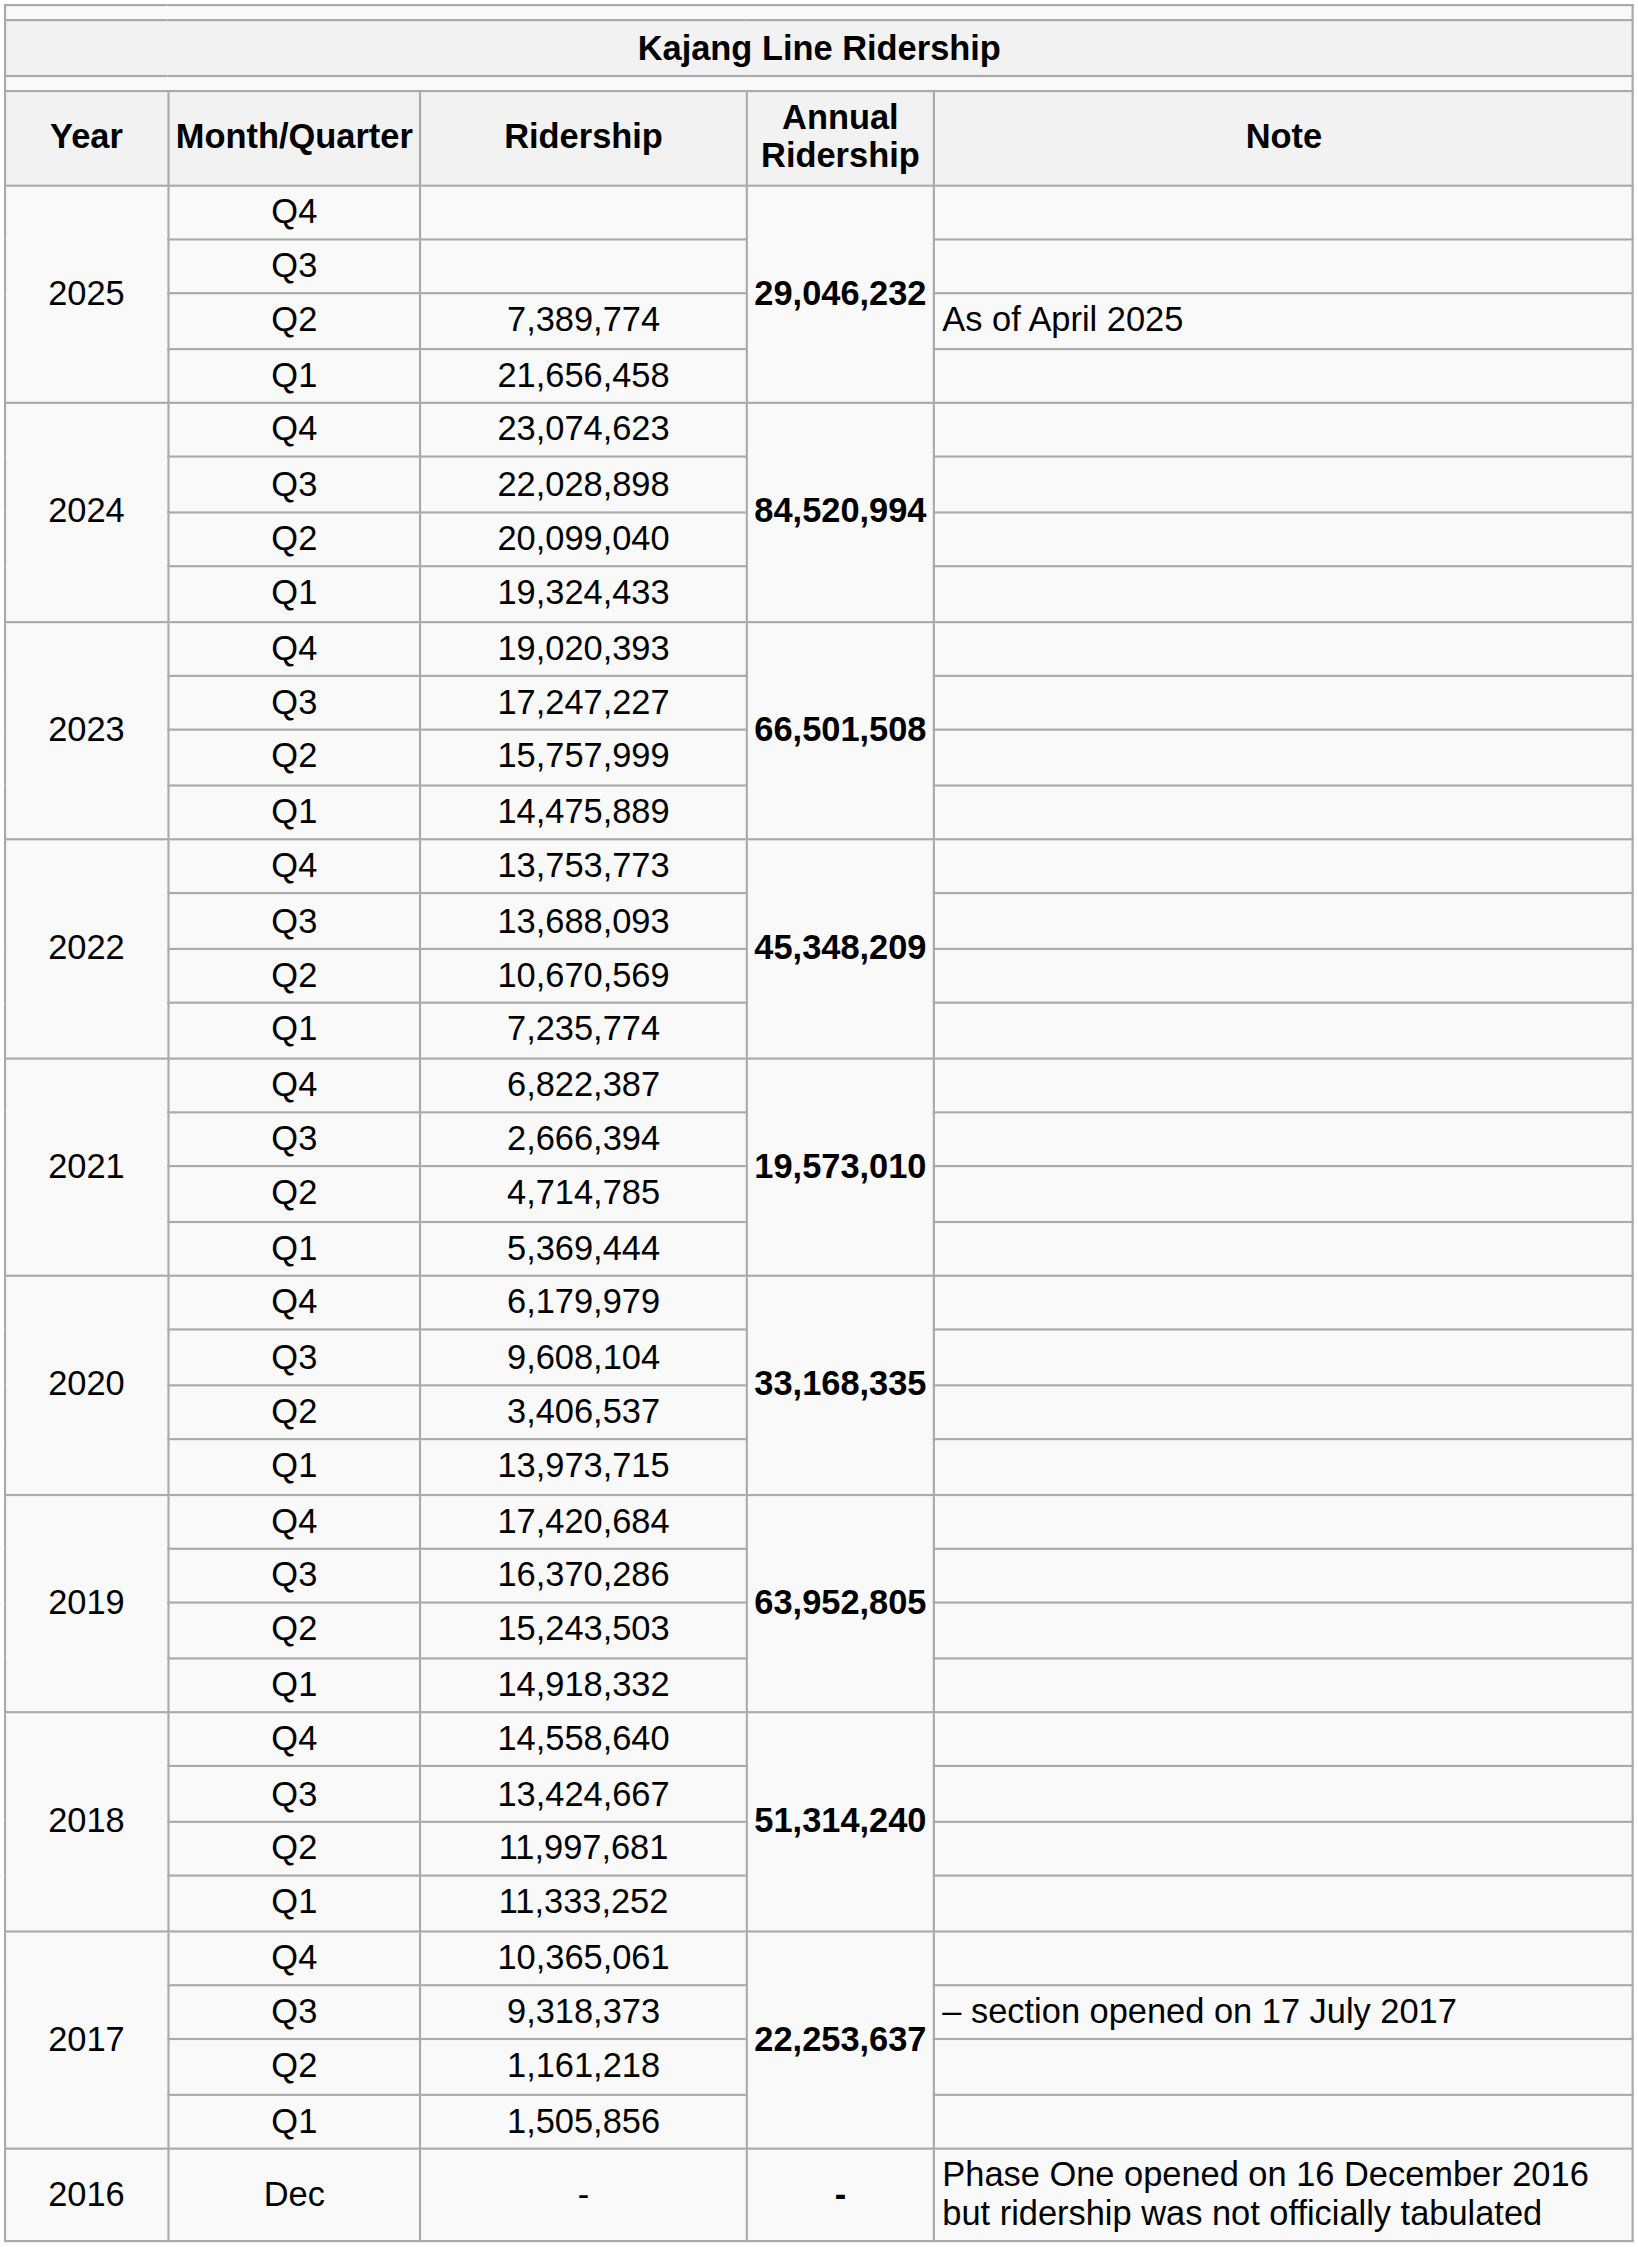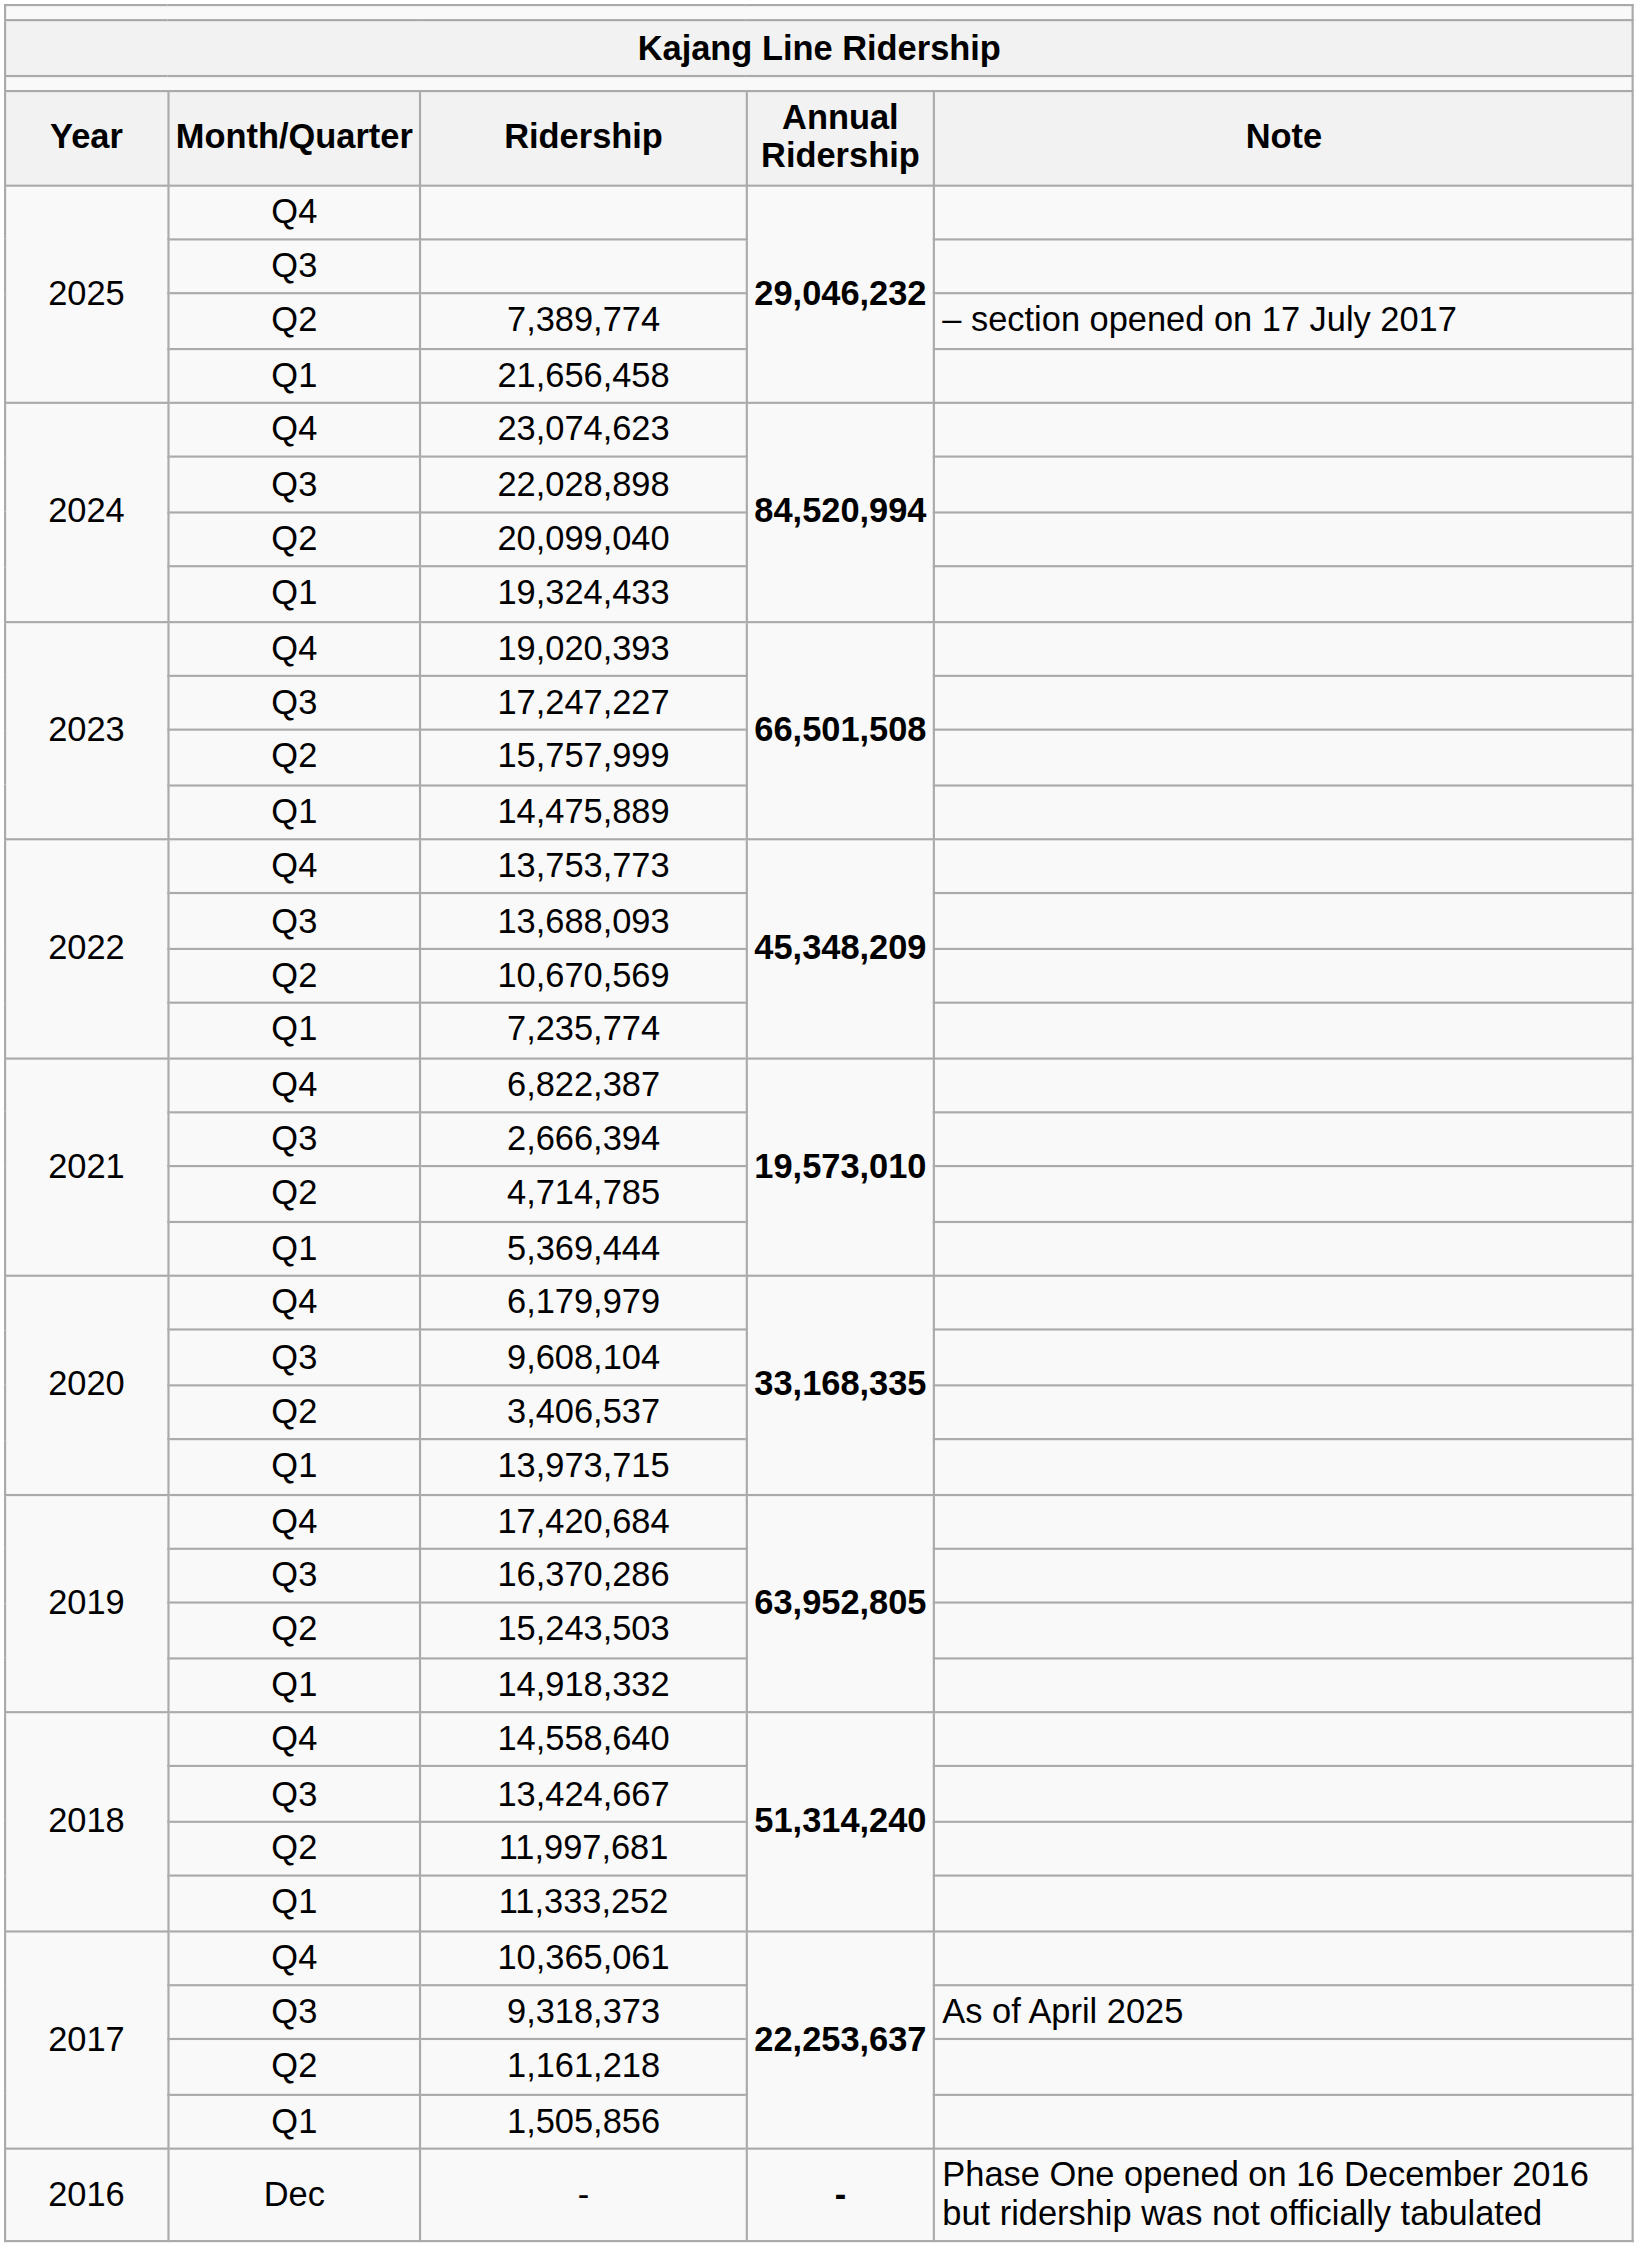(1063, 320) As of April 2025 -> (1200, 320) – section opened on 17 July 2017
(1200, 2011) – section opened on 17 July 2017 -> (1063, 2011) As of April 2025
